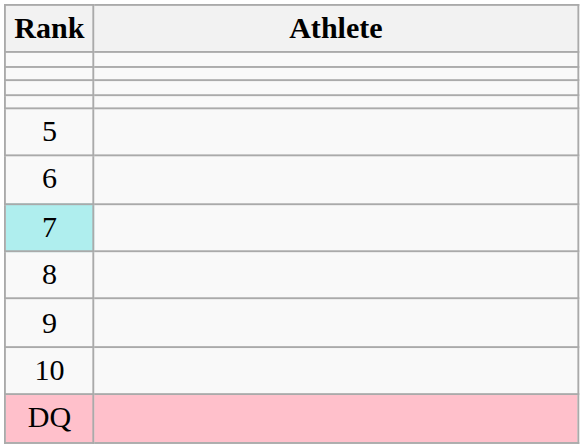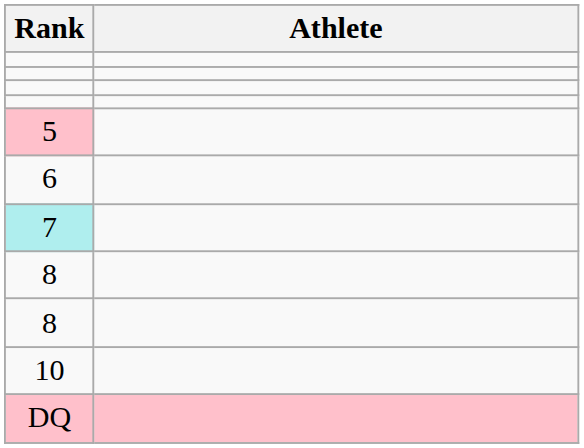(49, 131) no background -> (49, 131) pink background
(49, 322) 9 -> (49, 322) 8
